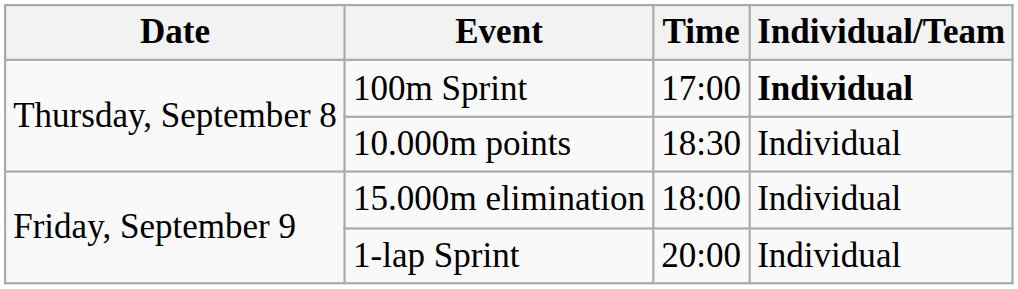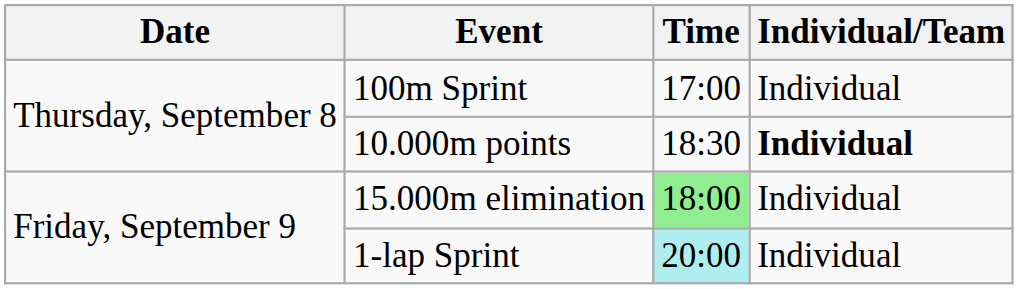(835, 87) bold -> (829, 87) normal
(829, 143) normal -> (835, 143) bold
(701, 198) no background -> (701, 198) lightgreen background
(701, 254) no background -> (701, 254) paleturquoise background
